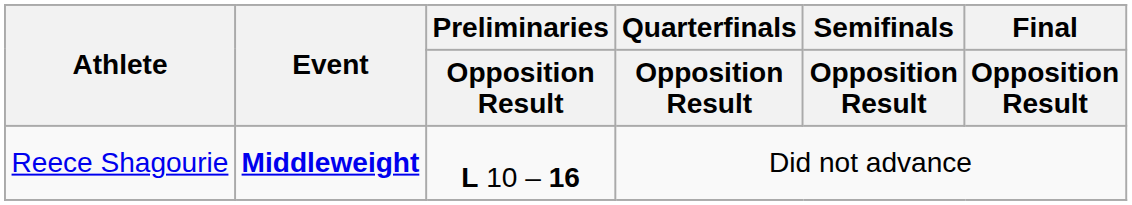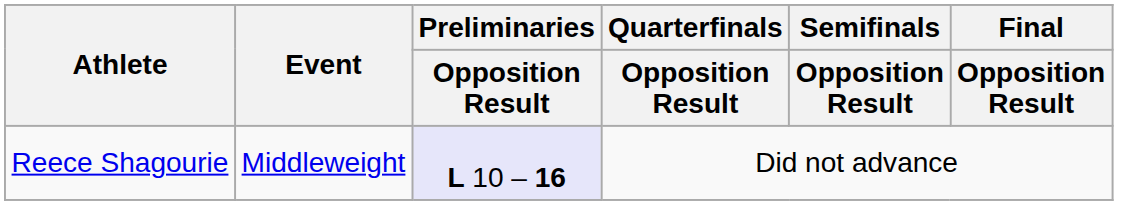(330, 163) bold -> (323, 163) normal
(521, 179) no background -> (507, 179) lavender background
